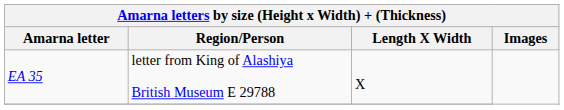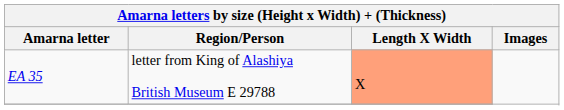(360, 84) no background -> (360, 84) lightsalmon background
